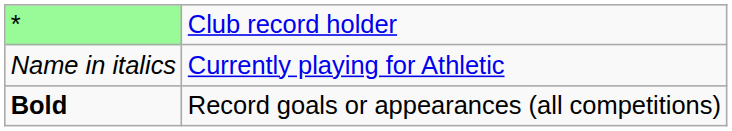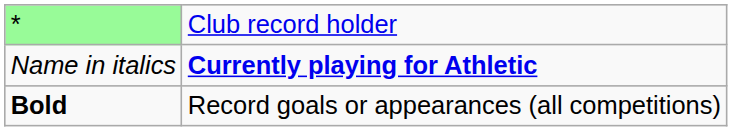(346, 65) normal -> (363, 65) bold
